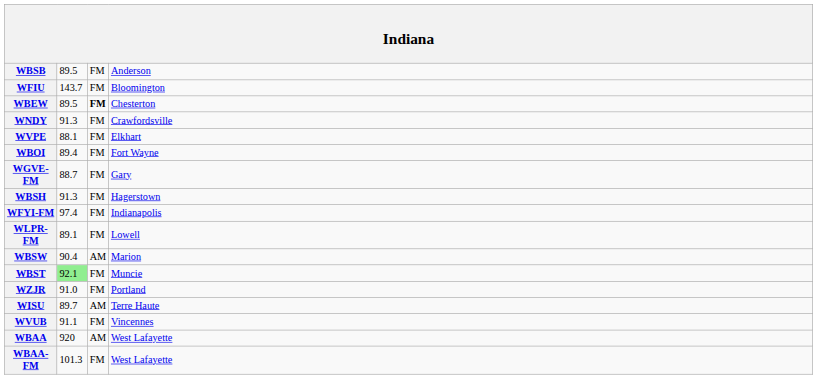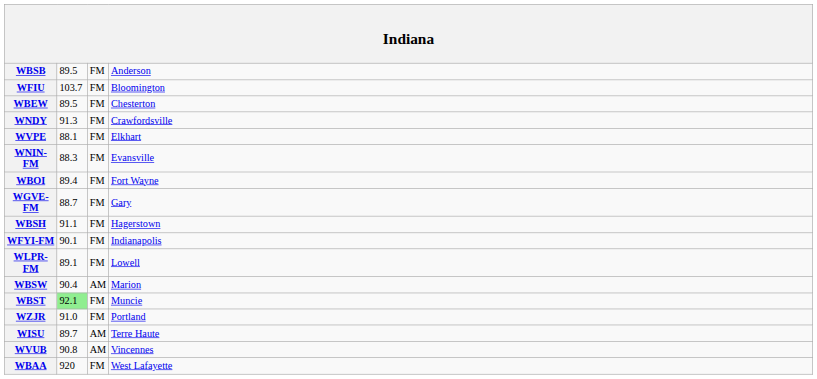(71, 87) 143.7 -> (71, 87) 103.7
(98, 104) bold -> (97, 104) normal
+ row: (31, 158)
(68, 196) 91.3 -> (68, 224) 91.1
(68, 213) 97.4 -> (68, 240) 90.1
(68, 322) 91.1 -> (68, 349) 90.8
(97, 322) FM -> (98, 349) AM
(98, 338) AM -> (97, 366) FM
- row: (31, 360)
